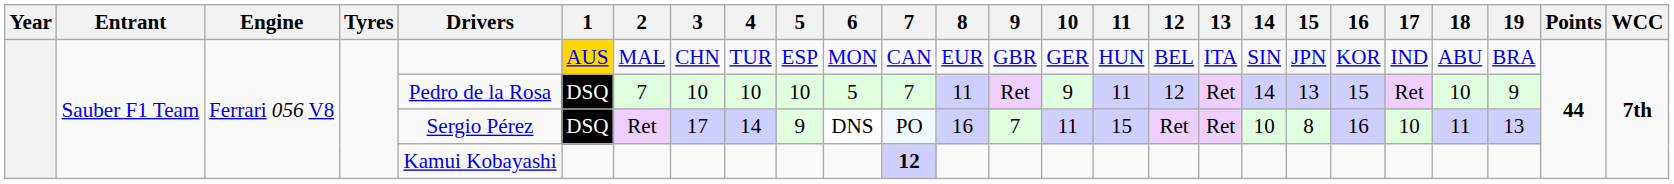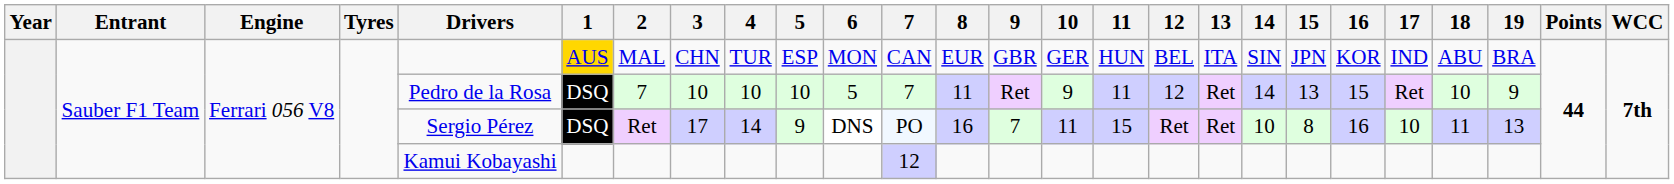(909, 161) bold -> (909, 161) normal
